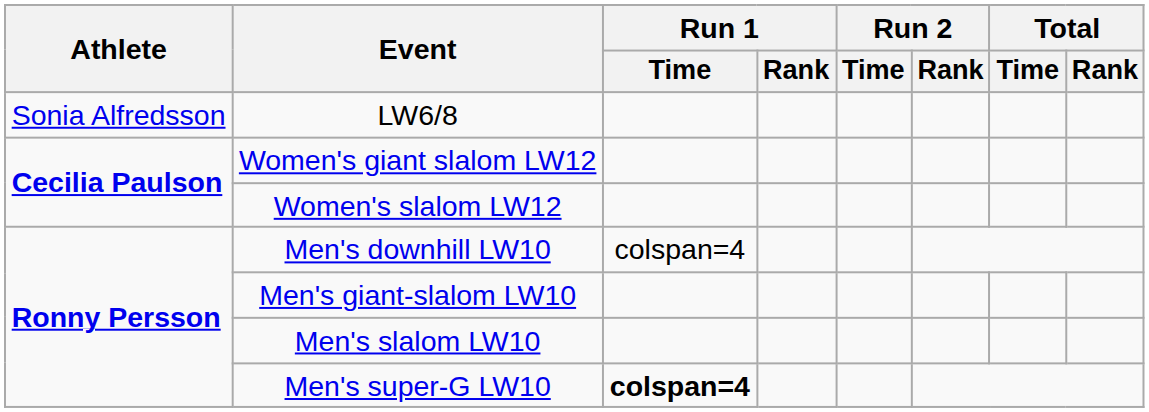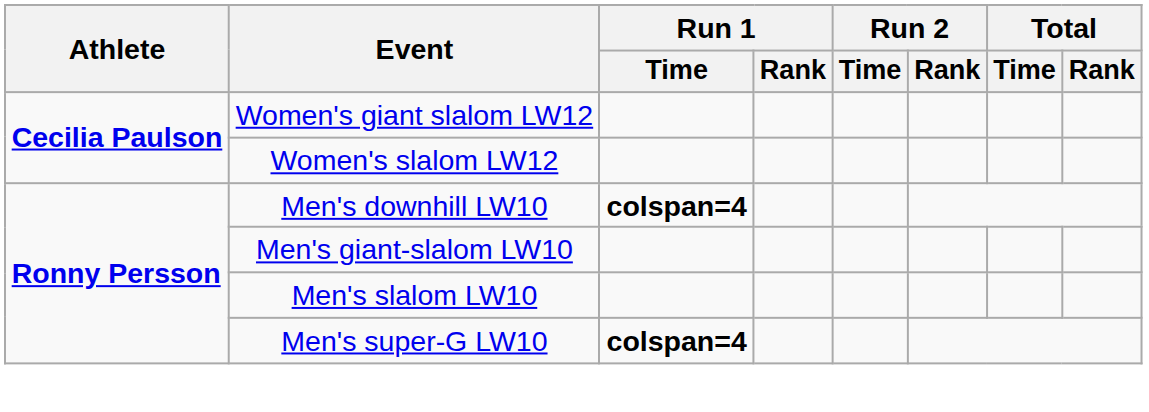- row: (418, 115)
(680, 251) normal -> (677, 206) bold
